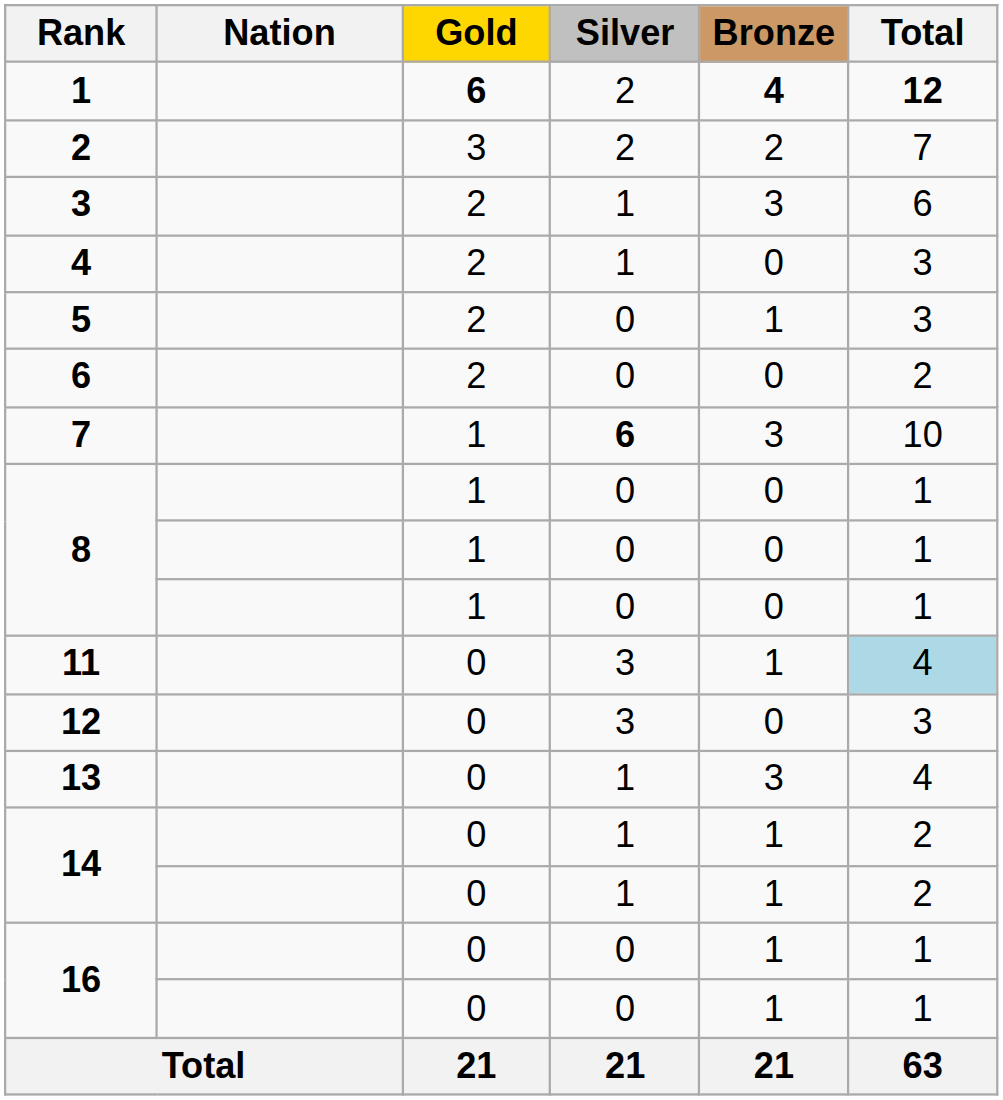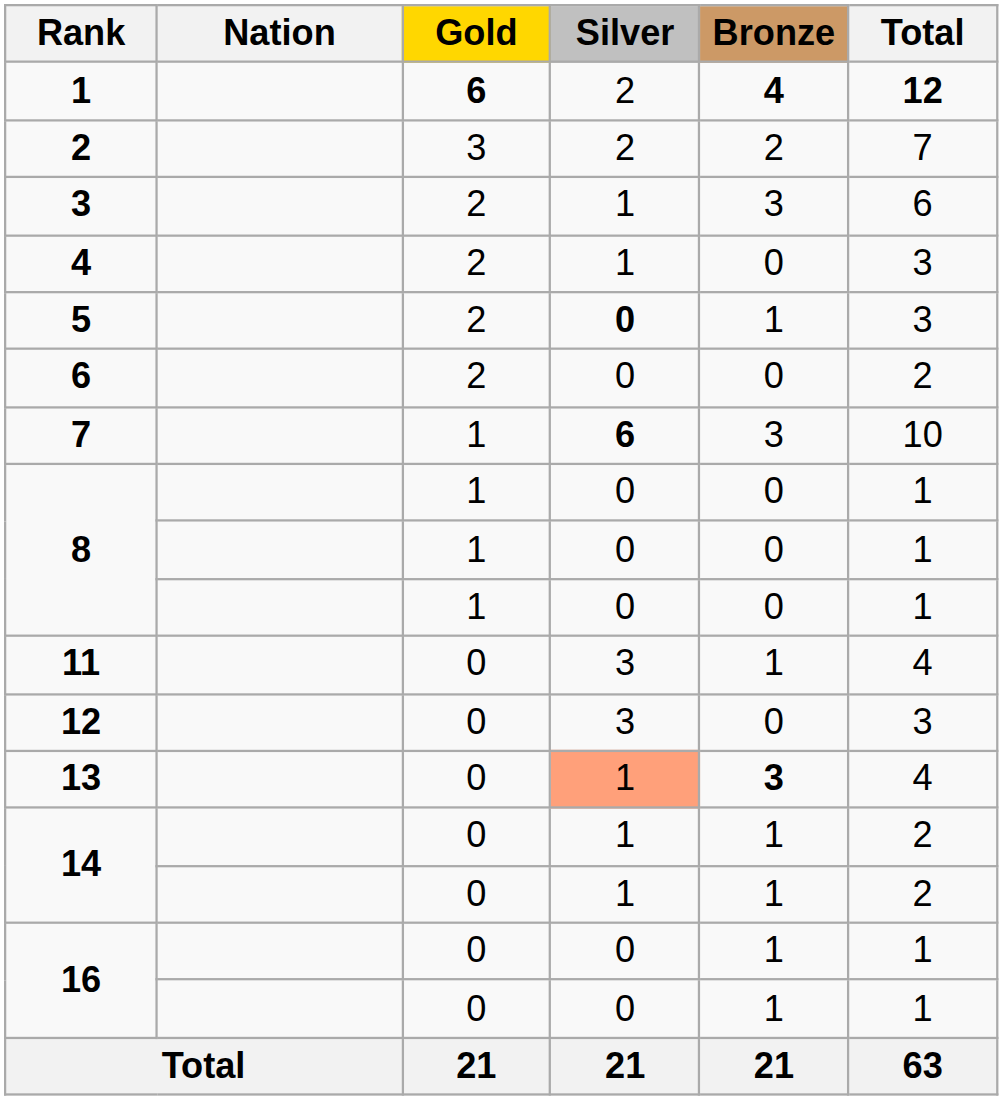(625, 319) normal -> (625, 319) bold
(923, 663) lightblue background -> (923, 663) no background
(625, 778) no background -> (625, 778) lightsalmon background
(774, 778) normal -> (774, 778) bold
